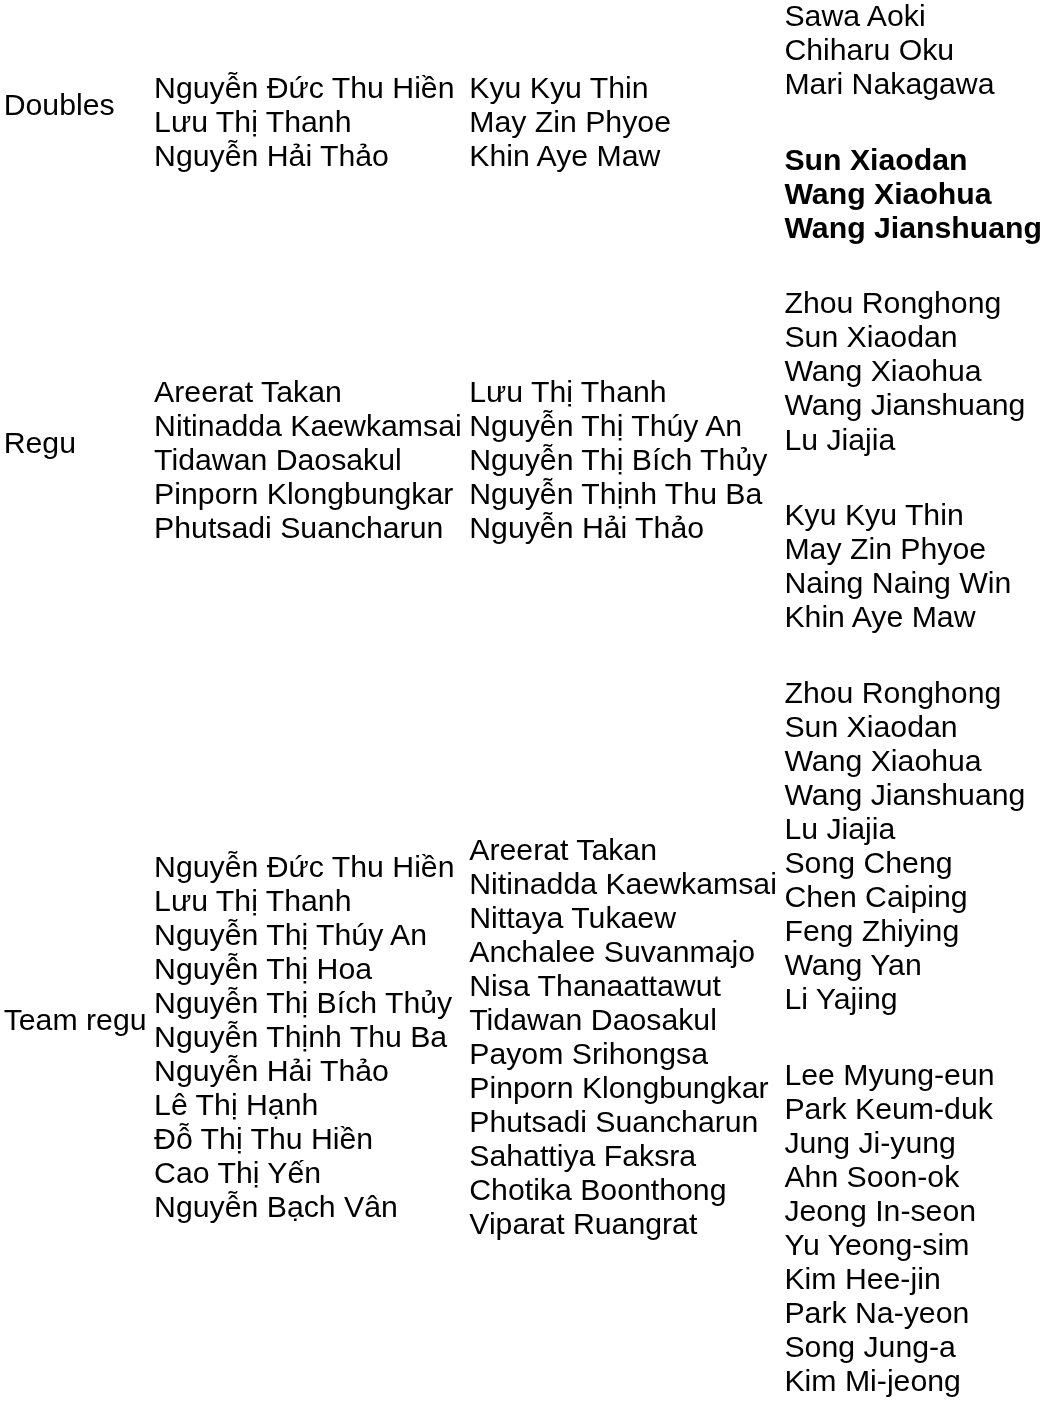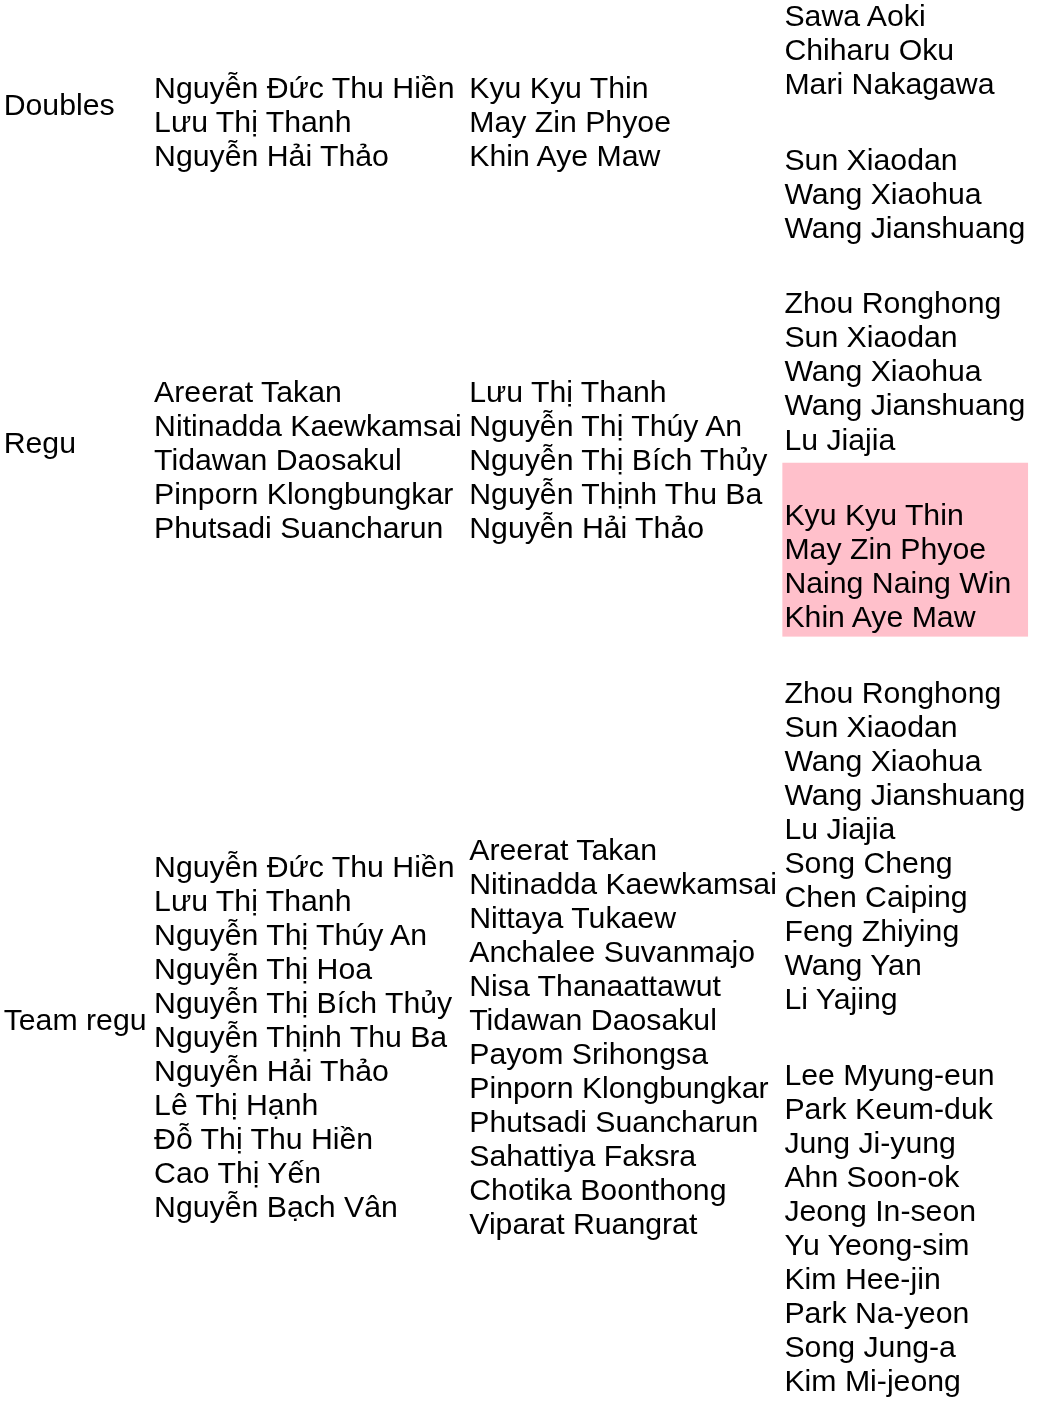(913, 193) bold -> (905, 193) normal
(898, 566) no background -> (898, 566) pink background
